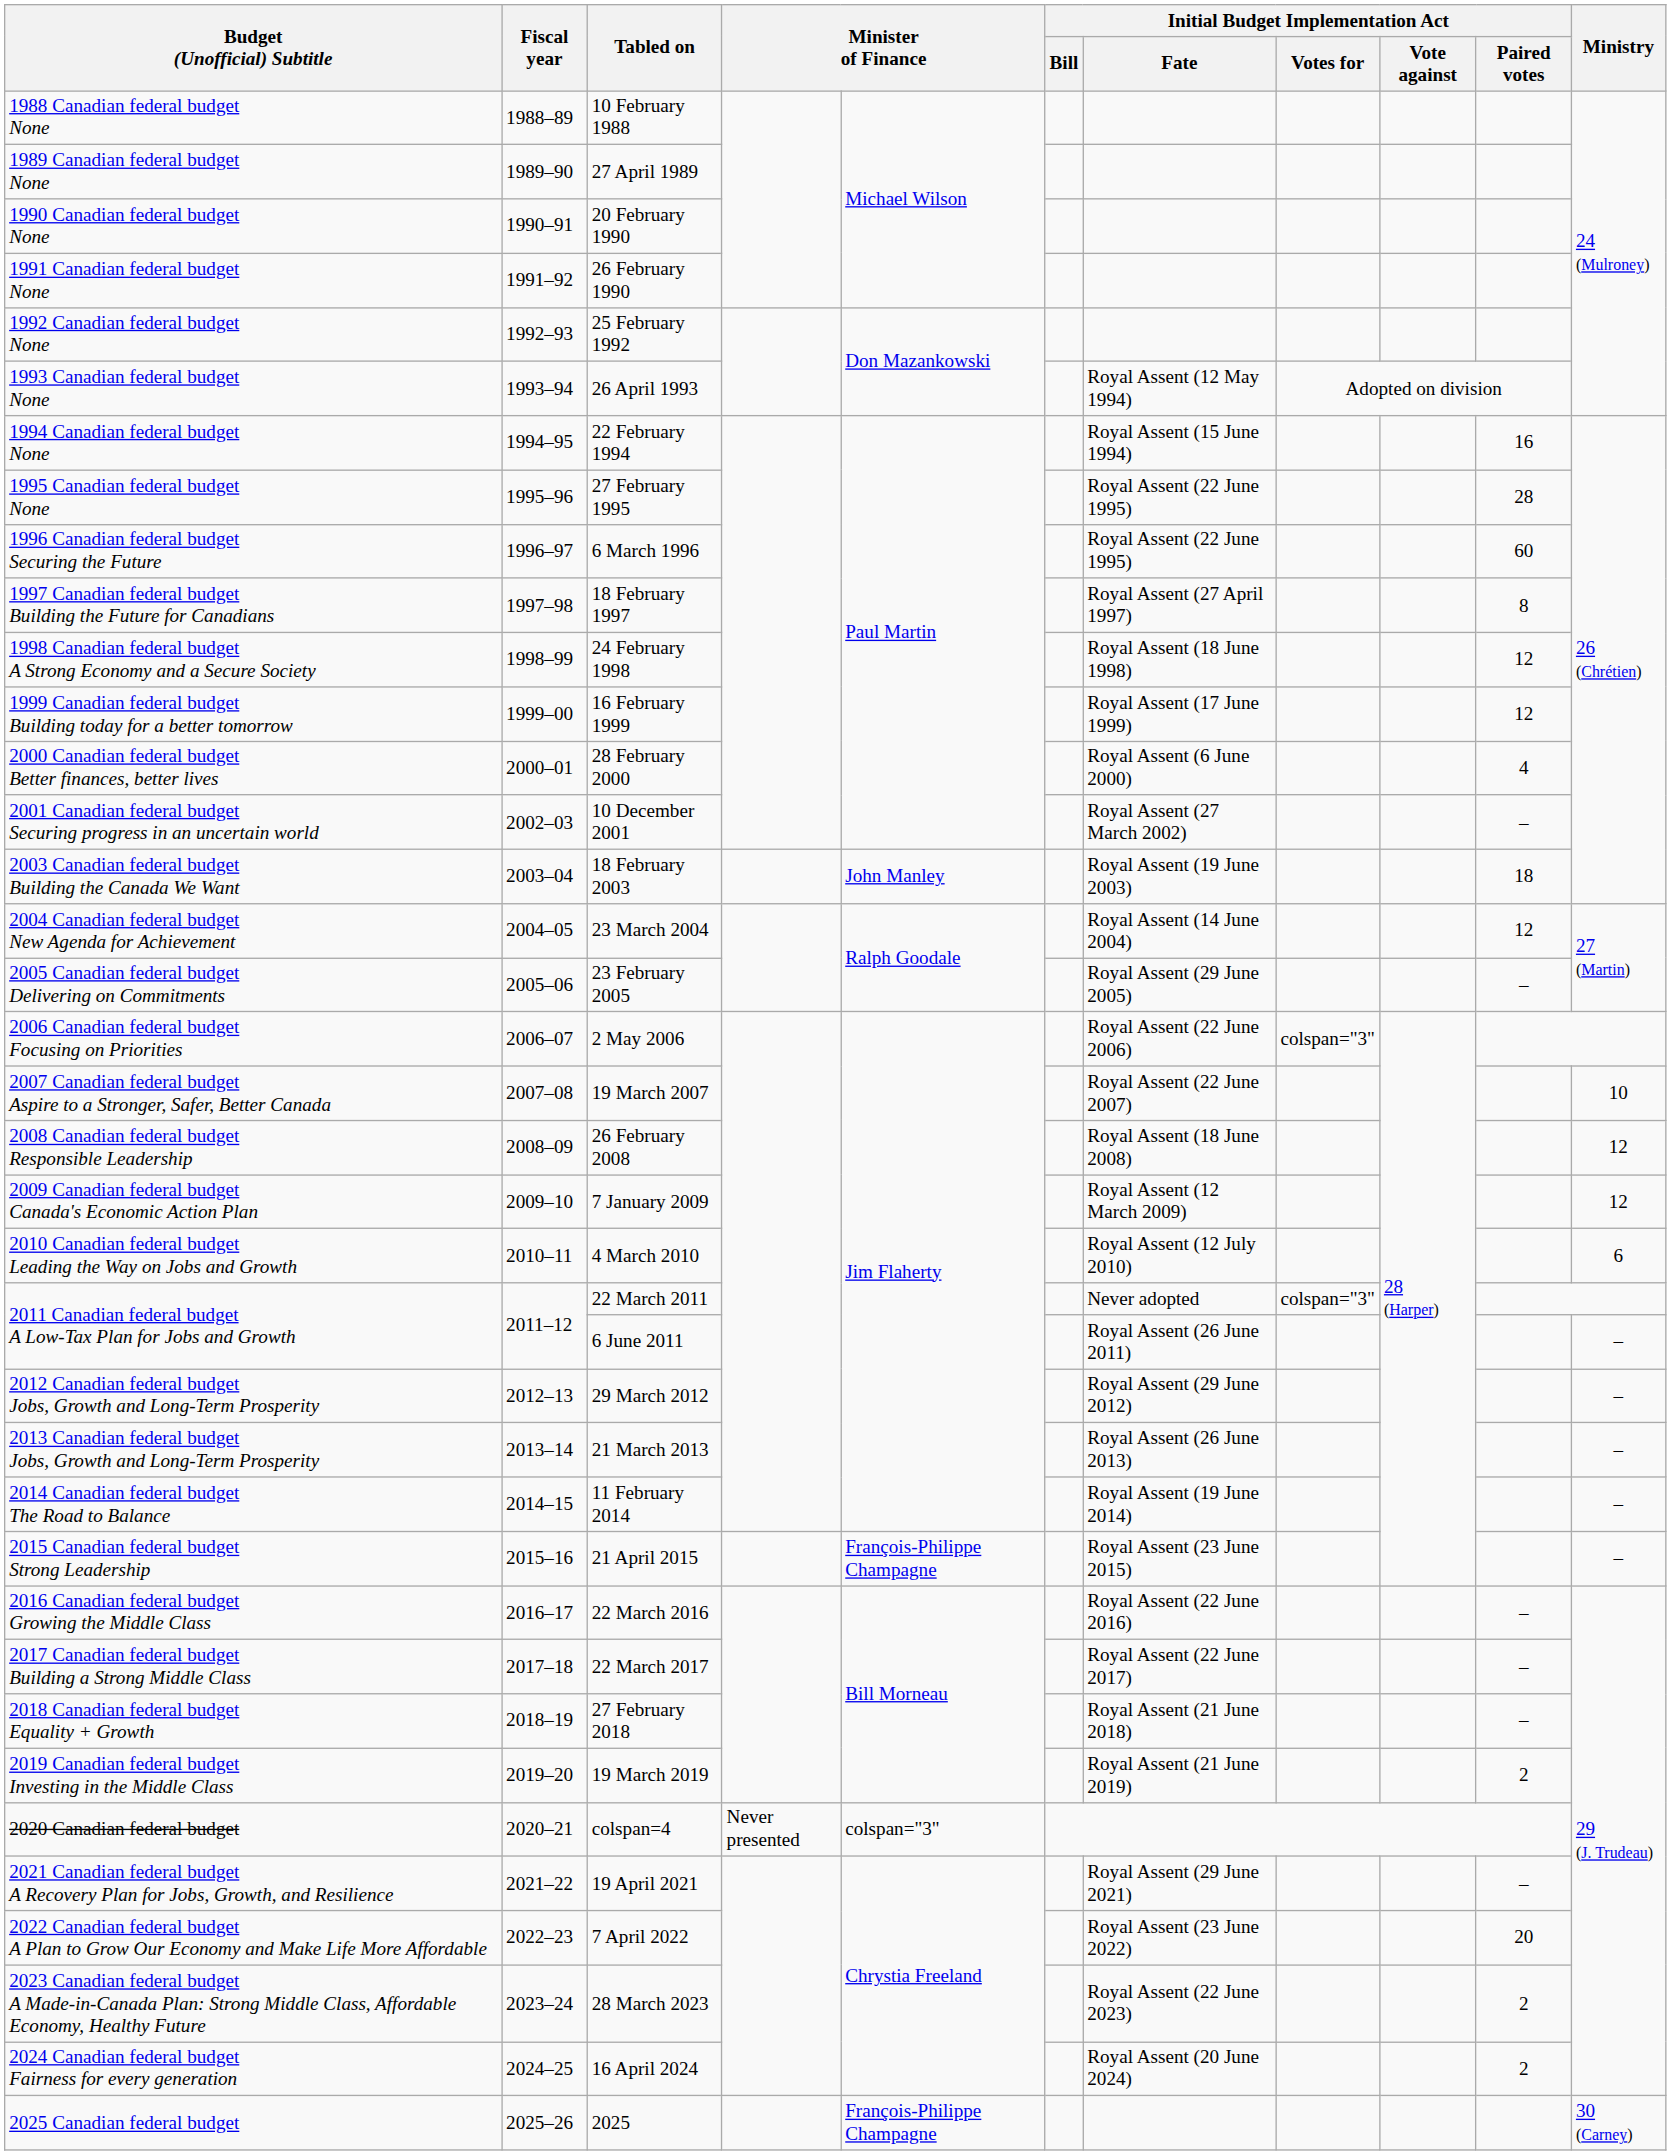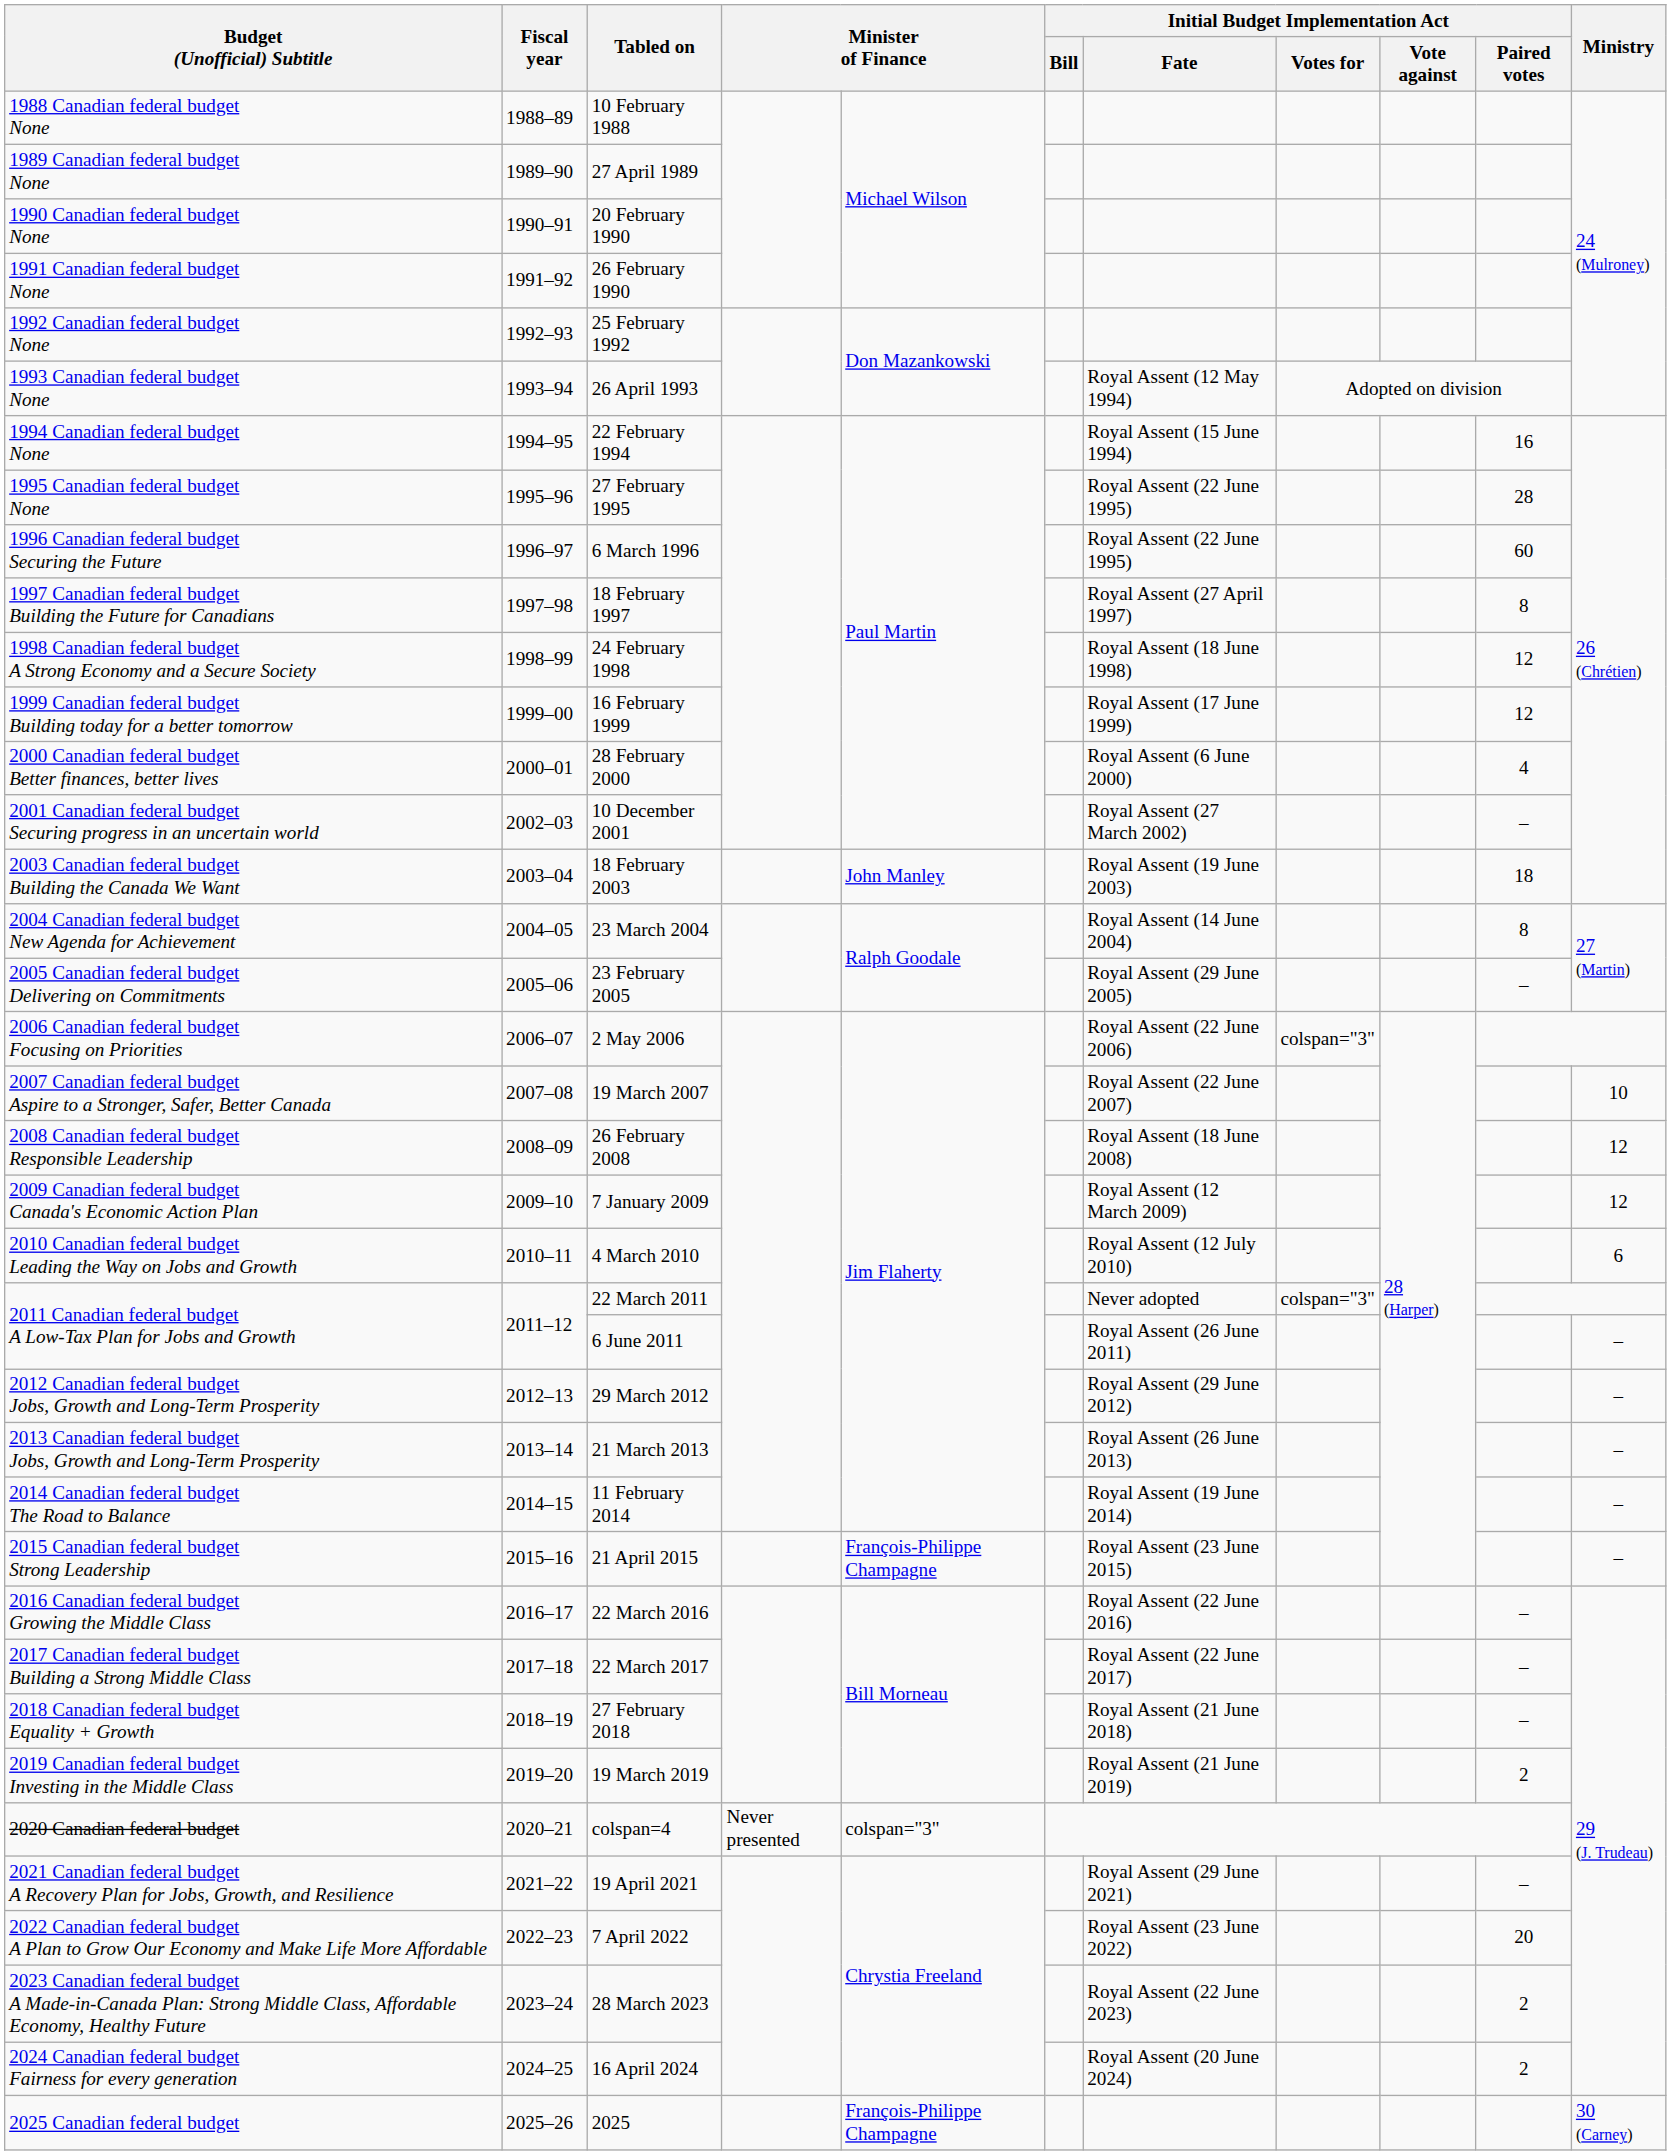(1524, 930) 12 -> (1524, 930) 8
